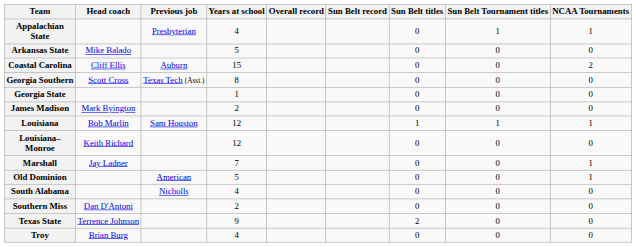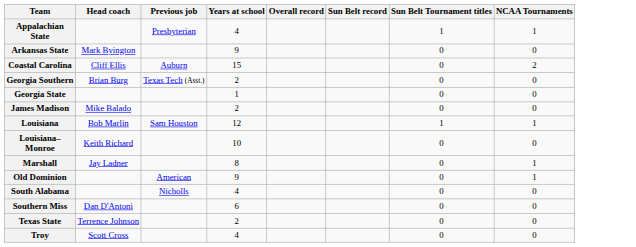- column: (417, 12)
(108, 51) Mike Balado -> (108, 51) Mark Byington
(237, 51) 5 -> (237, 51) 9
(108, 80) Scott Cross -> (108, 80) Brian Burg
(237, 80) 8 -> (237, 80) 2
(108, 109) Mark Byington -> (108, 109) Mike Balado
(237, 143) 12 -> (237, 143) 10
(237, 163) 7 -> (237, 163) 8
(237, 177) 5 -> (237, 177) 9
(237, 206) 2 -> (237, 206) 6
(237, 221) 9 -> (237, 221) 2
(108, 235) Brian Burg -> (108, 235) Scott Cross
